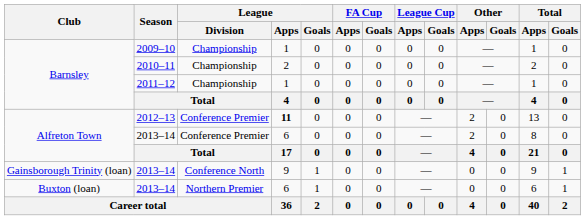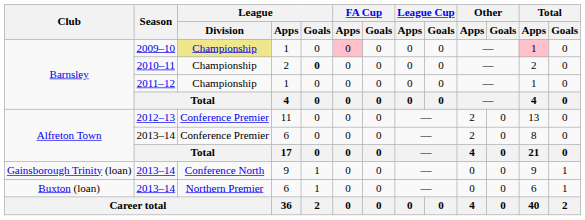(225, 48) no background -> (225, 48) khaki background
(348, 48) no background -> (348, 48) pink background
(534, 48) no background -> (534, 48) pink background
(317, 65) normal -> (317, 65) bold
(286, 118) bold -> (286, 118) normal
